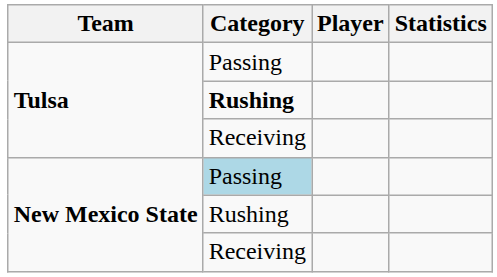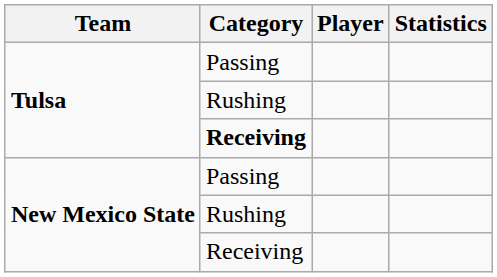(251, 99) bold -> (246, 99) normal
(257, 137) normal -> (256, 137) bold
(245, 175) lightblue background -> (243, 175) no background
